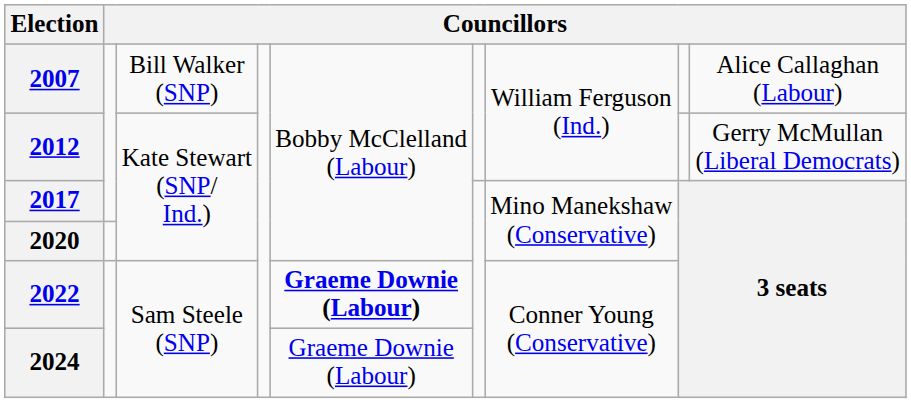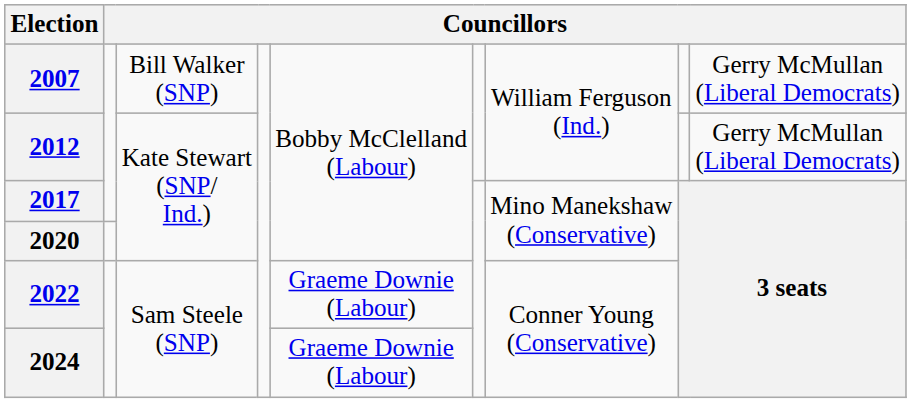(798, 78) Alice Callaghan (Labour) -> (798, 78) Gerry McMullan (Liberal Democrats)
(371, 294) bold -> (371, 294) normal
